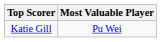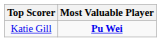(107, 28) normal -> (107, 28) bold
